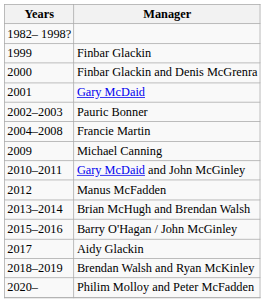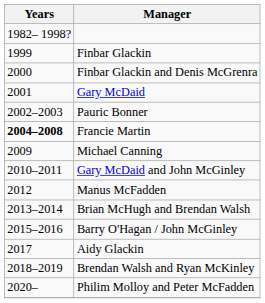(35, 131) normal -> (35, 131) bold
